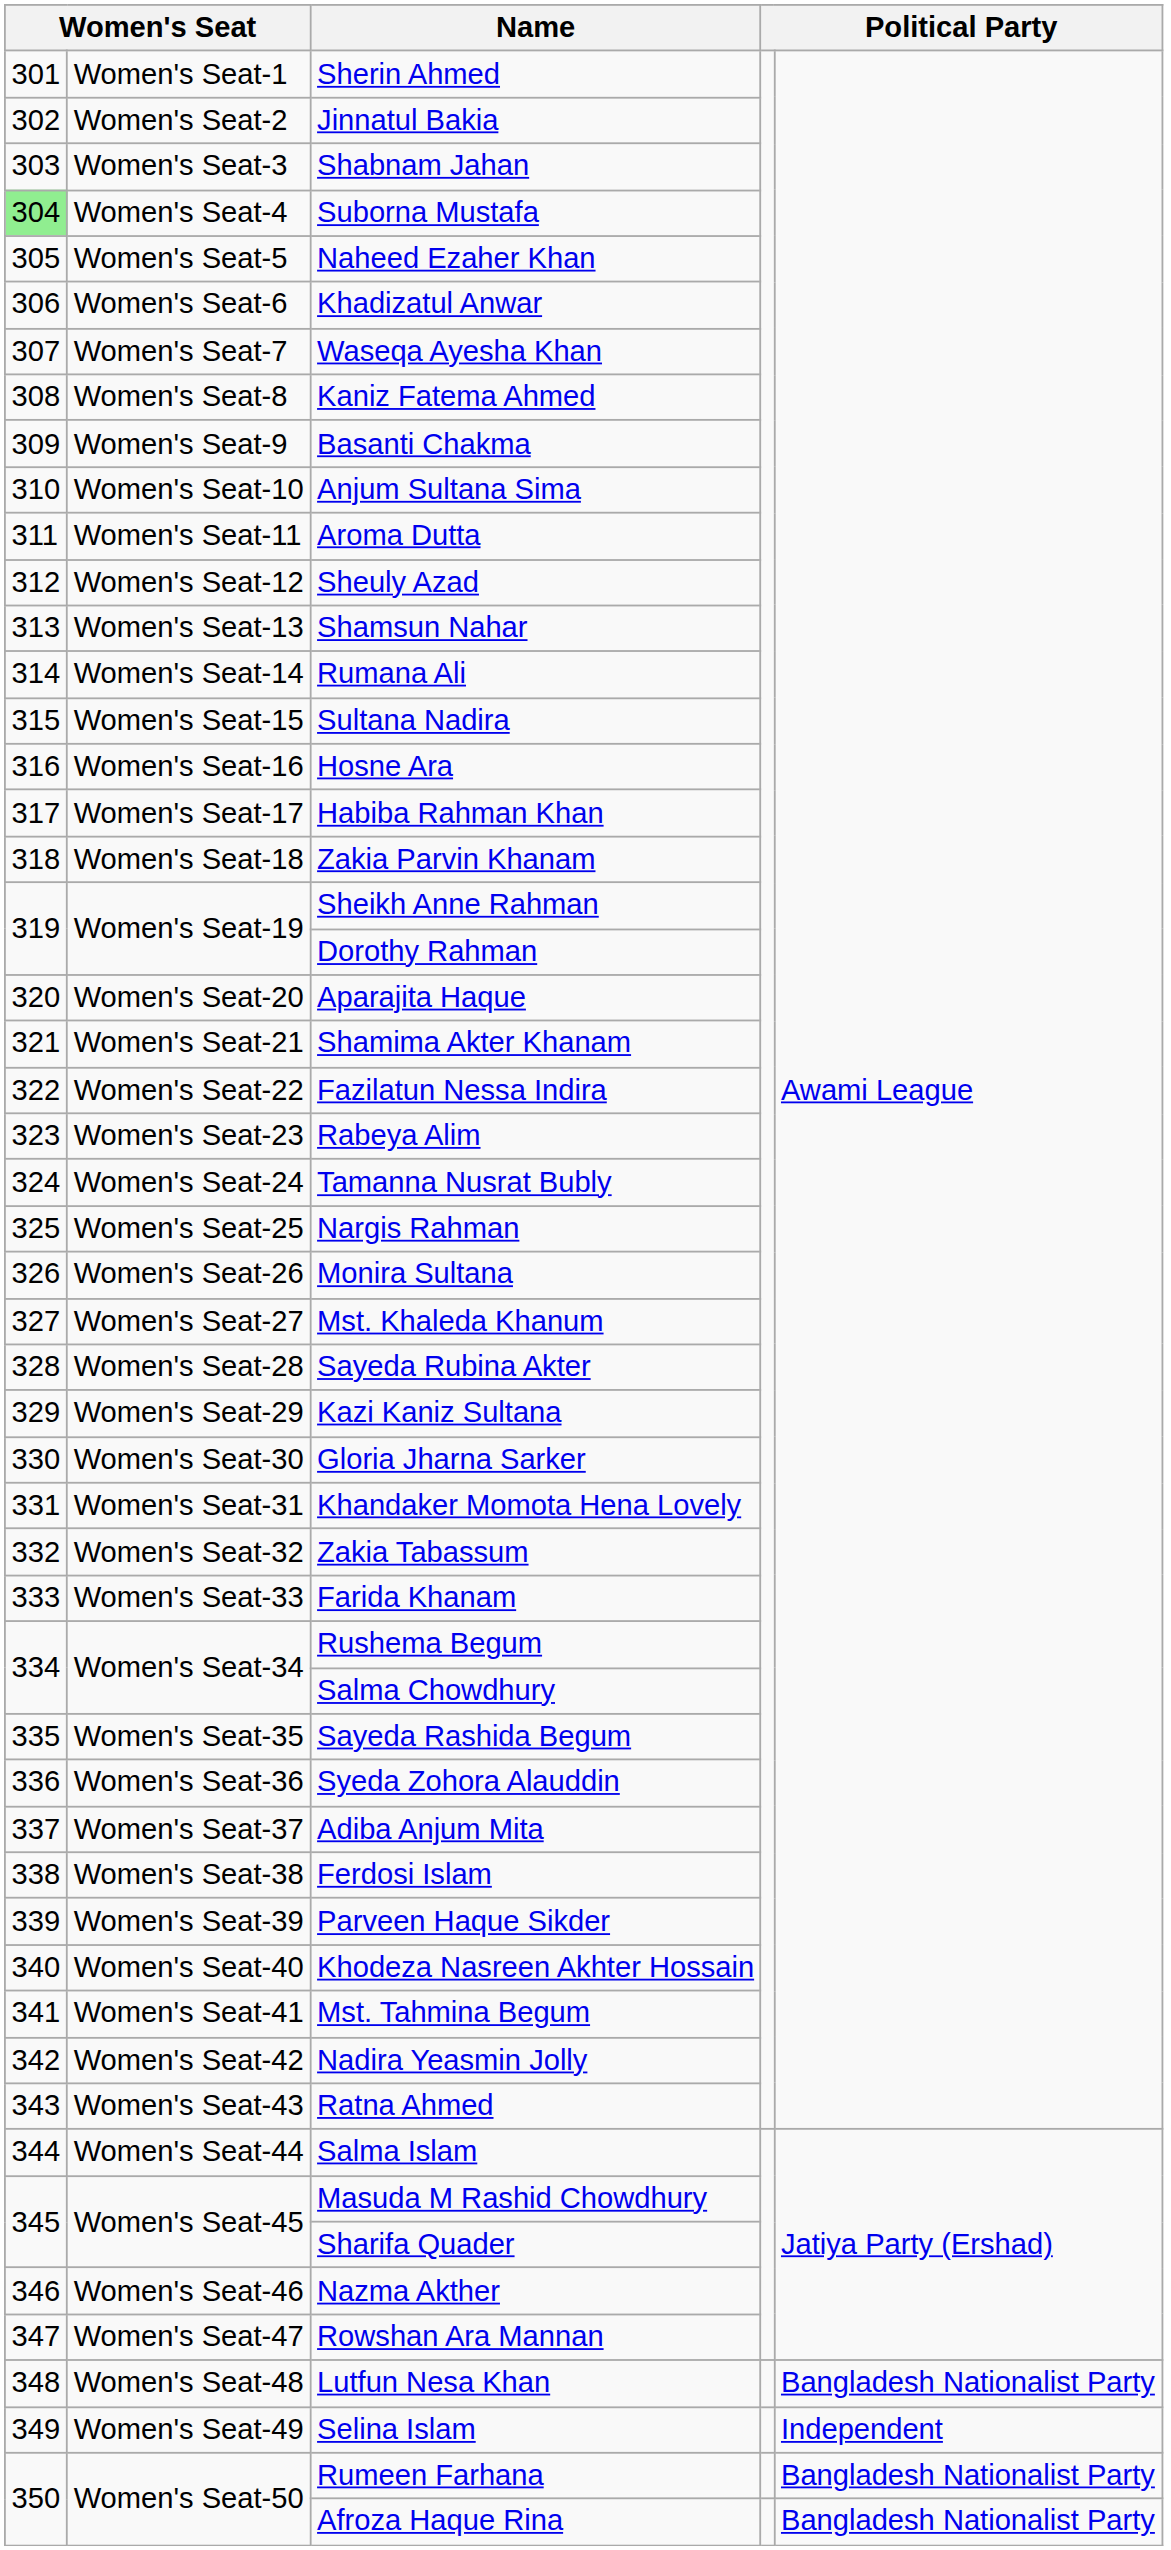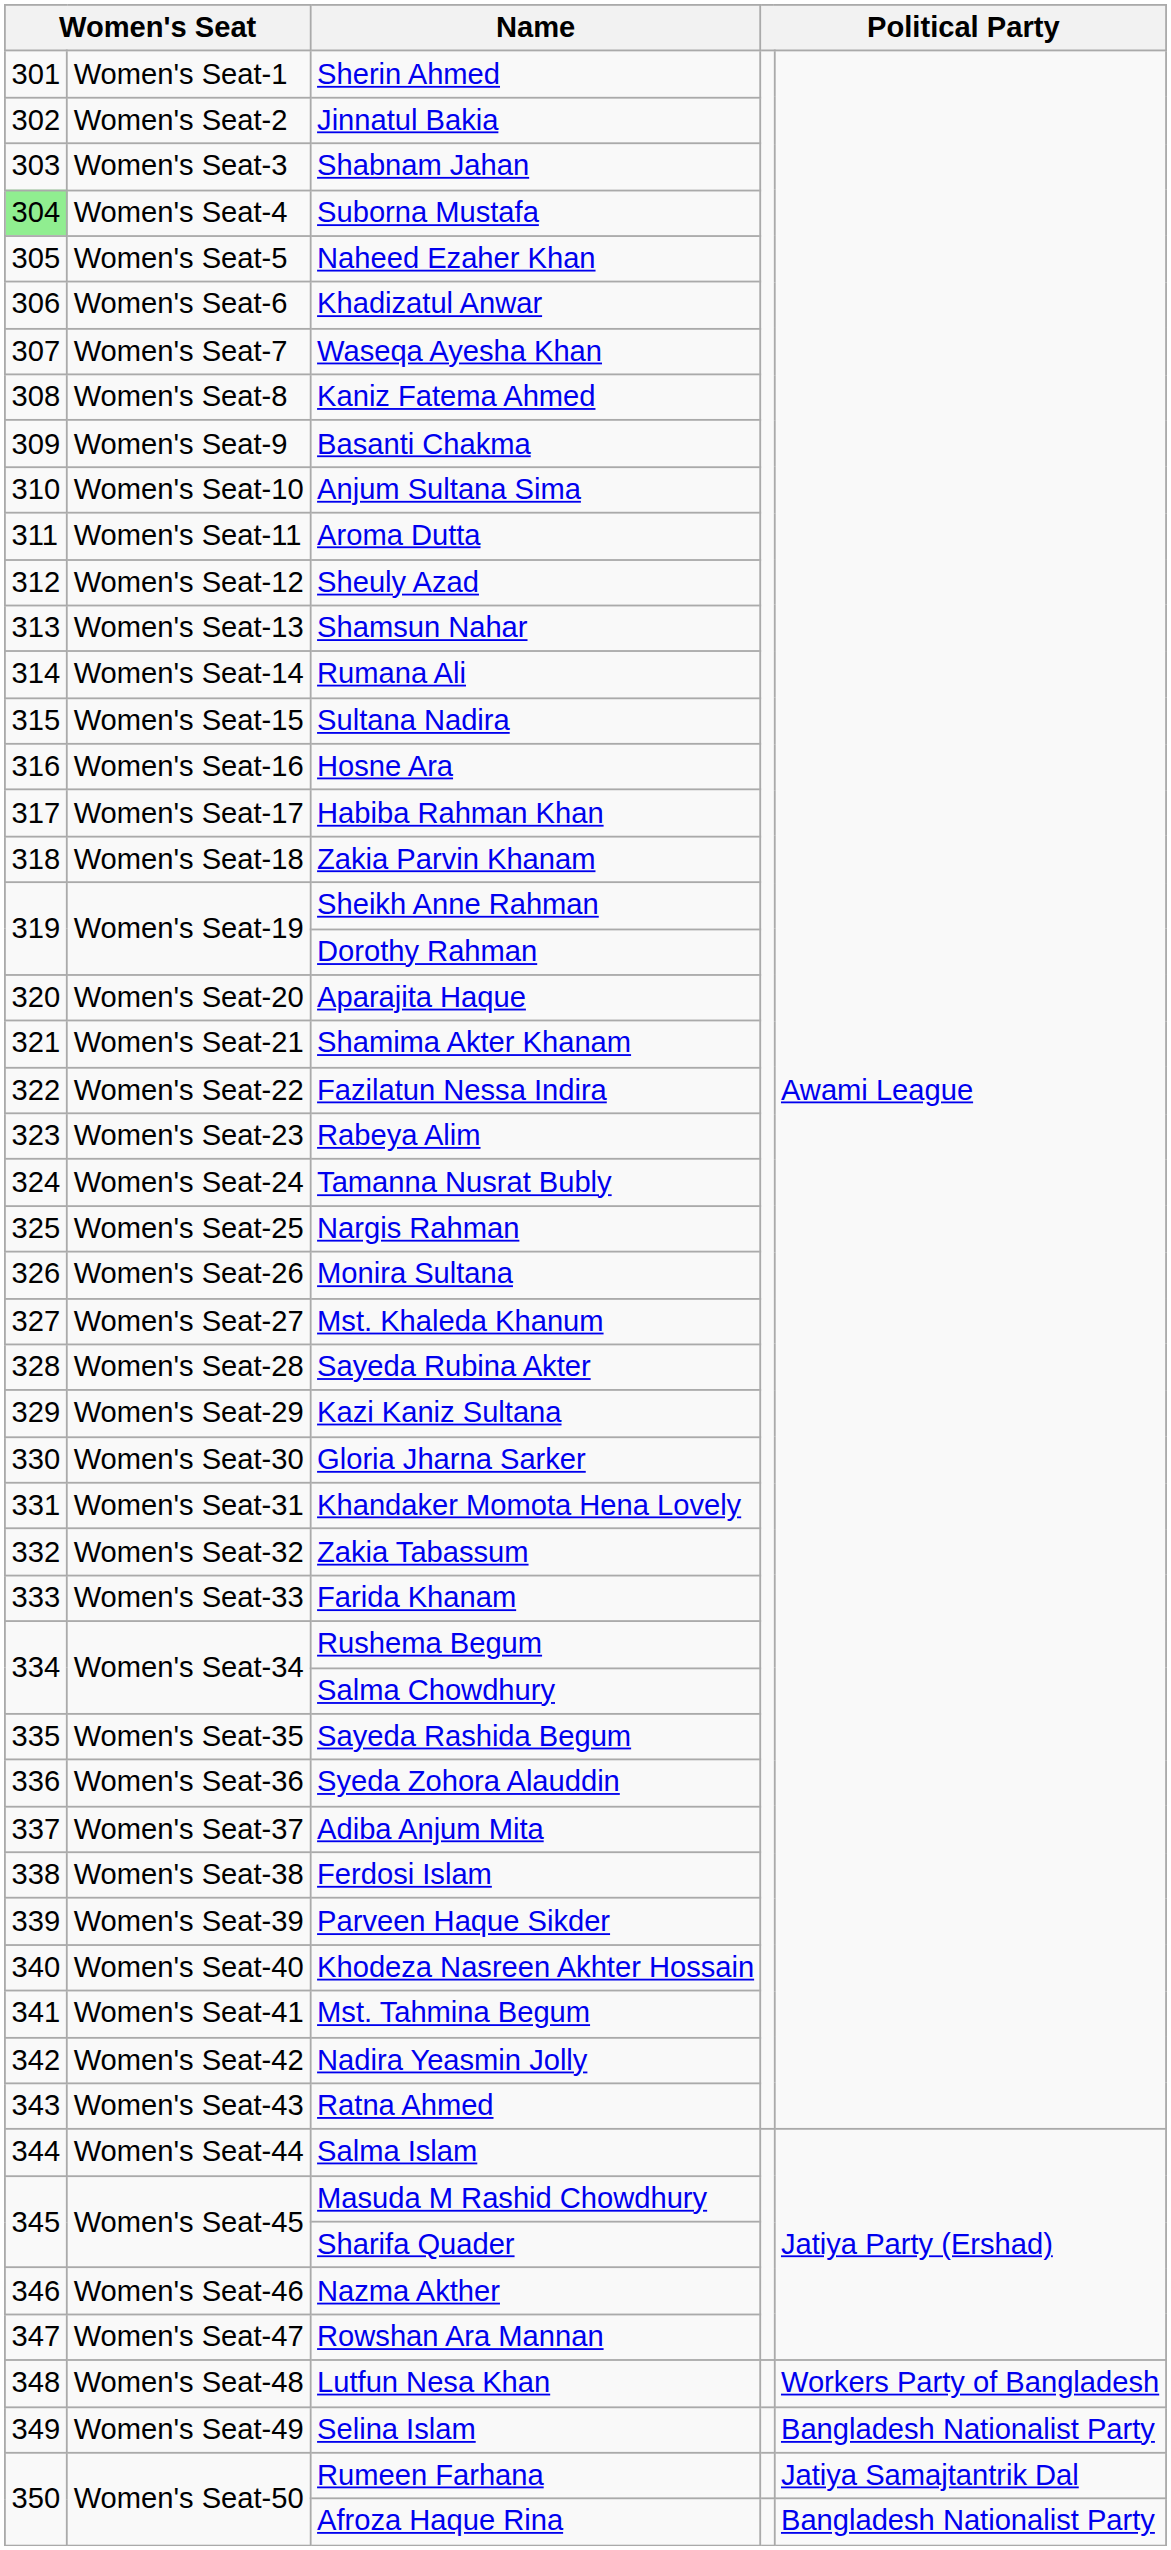(968, 2382) Bangladesh Nationalist Party -> (970, 2382) Workers Party of Bangladesh
(862, 2429) Independent -> (968, 2429) Bangladesh Nationalist Party
(968, 2475) Bangladesh Nationalist Party -> (930, 2475) Jatiya Samajtantrik Dal
